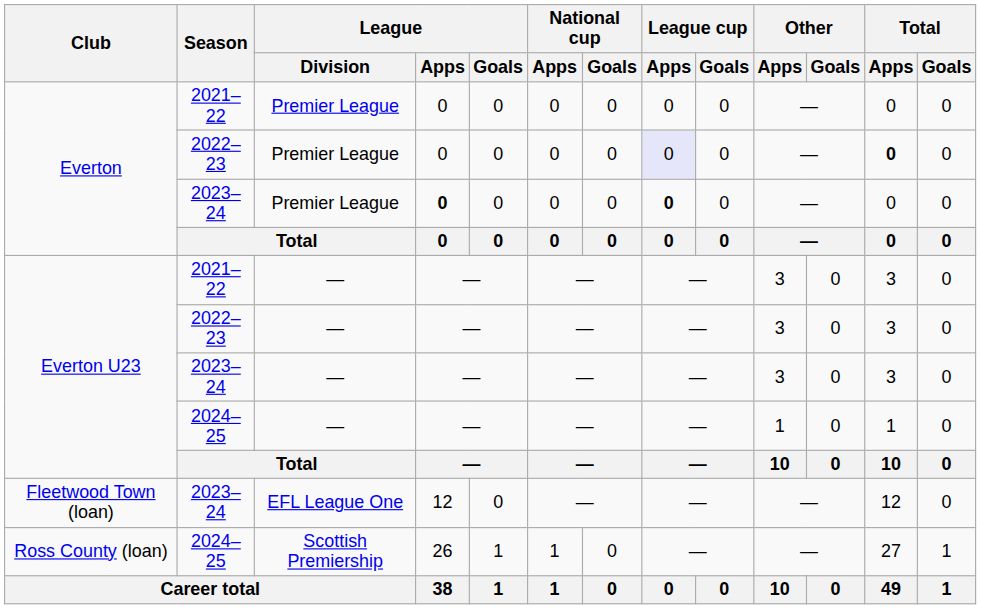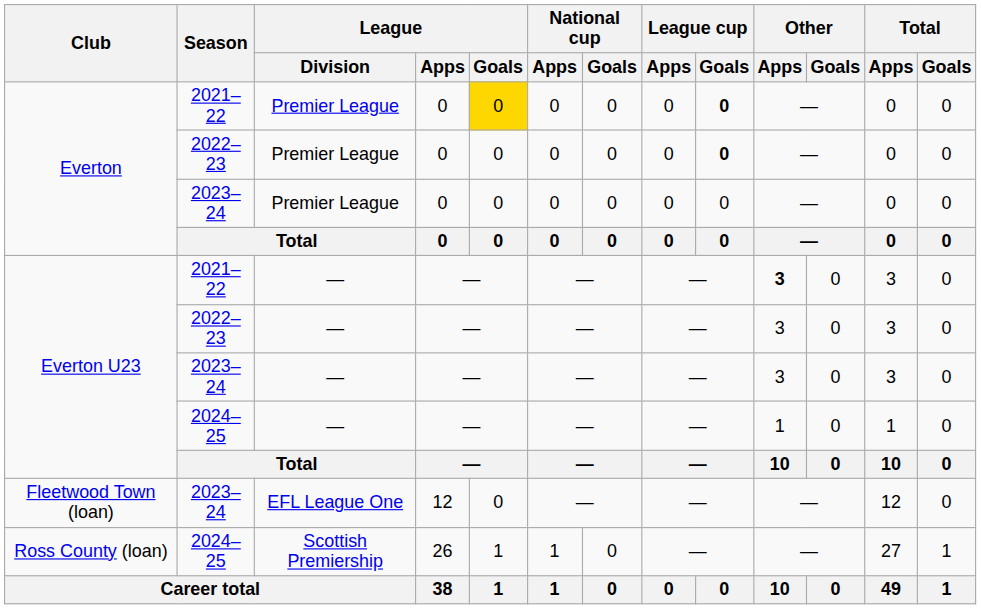(498, 105) no background -> (498, 105) gold background
(724, 105) normal -> (724, 105) bold
(669, 154) lavender background -> (669, 154) no background
(724, 154) normal -> (724, 154) bold
(891, 154) bold -> (891, 154) normal
(443, 202) bold -> (443, 202) normal
(669, 202) bold -> (669, 202) normal
(780, 279) normal -> (780, 279) bold
